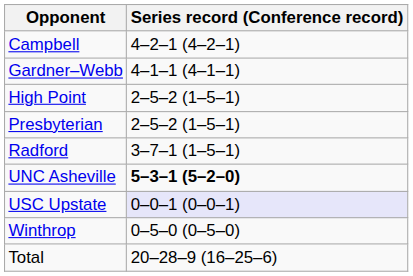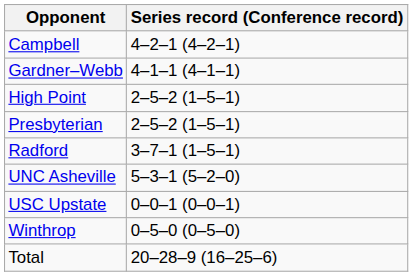(185, 177) bold -> (185, 177) normal
(185, 204) lavender background -> (185, 204) no background
